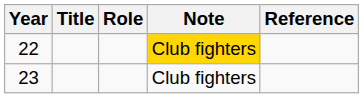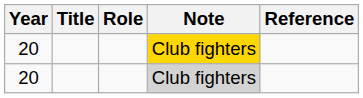(28, 48) 22 -> (28, 48) 20
(28, 78) 23 -> (28, 78) 20
(204, 78) no background -> (204, 78) lightgrey background
